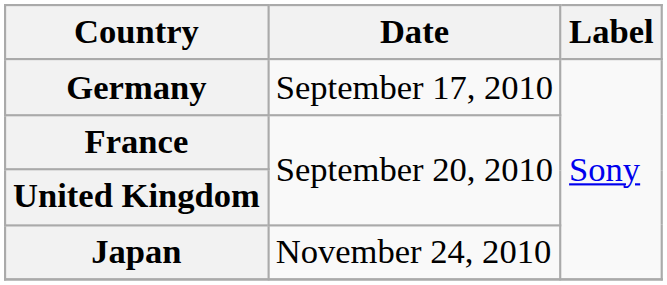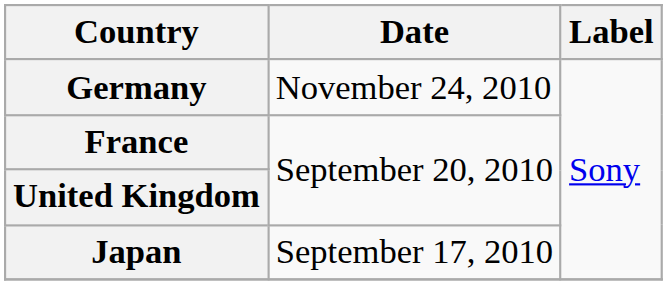(414, 86) September 17, 2010 -> (413, 86) November 24, 2010
(413, 251) November 24, 2010 -> (414, 251) September 17, 2010
